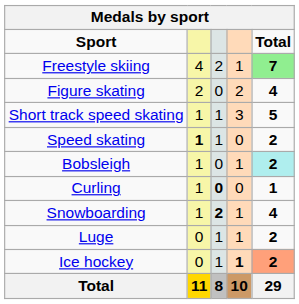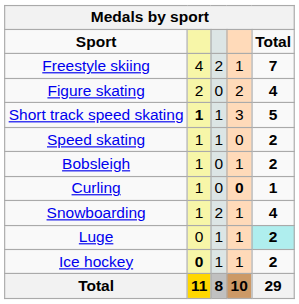(273, 66) lightgreen background -> (273, 66) no background
(199, 115) normal -> (199, 115) bold
(199, 139) bold -> (199, 139) normal
(273, 164) paleturquoise background -> (273, 164) no background
(219, 188) bold -> (219, 188) normal
(239, 188) normal -> (239, 188) bold
(219, 213) bold -> (219, 213) normal
(273, 237) no background -> (273, 237) paleturquoise background
(199, 262) normal -> (199, 262) bold
(239, 262) bold -> (239, 262) normal
(273, 262) lightsalmon background -> (273, 262) no background
